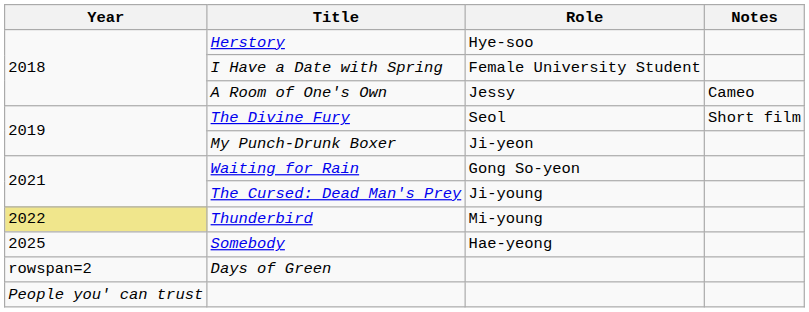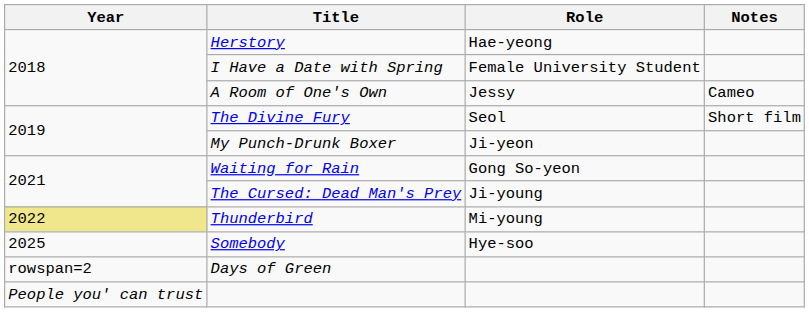(501, 42) Hye-soo -> (510, 42) Hae-yeong
(510, 244) Hae-yeong -> (501, 244) Hye-soo
